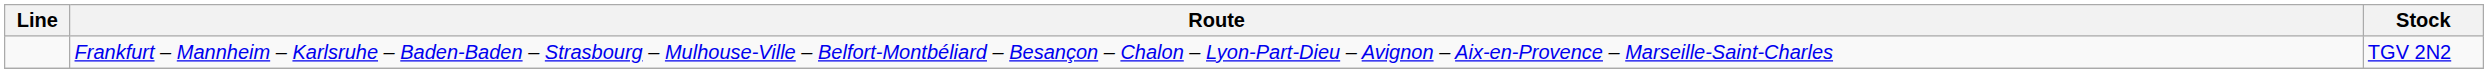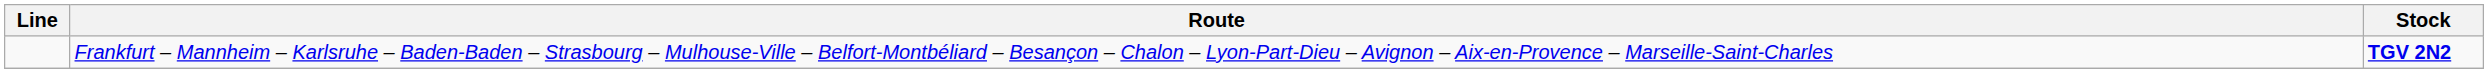(2410, 52) normal -> (2410, 52) bold
